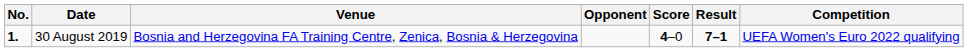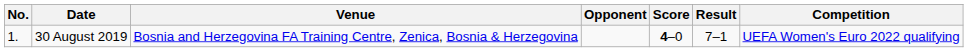(13, 36) bold -> (13, 36) normal
(716, 36) bold -> (716, 36) normal
